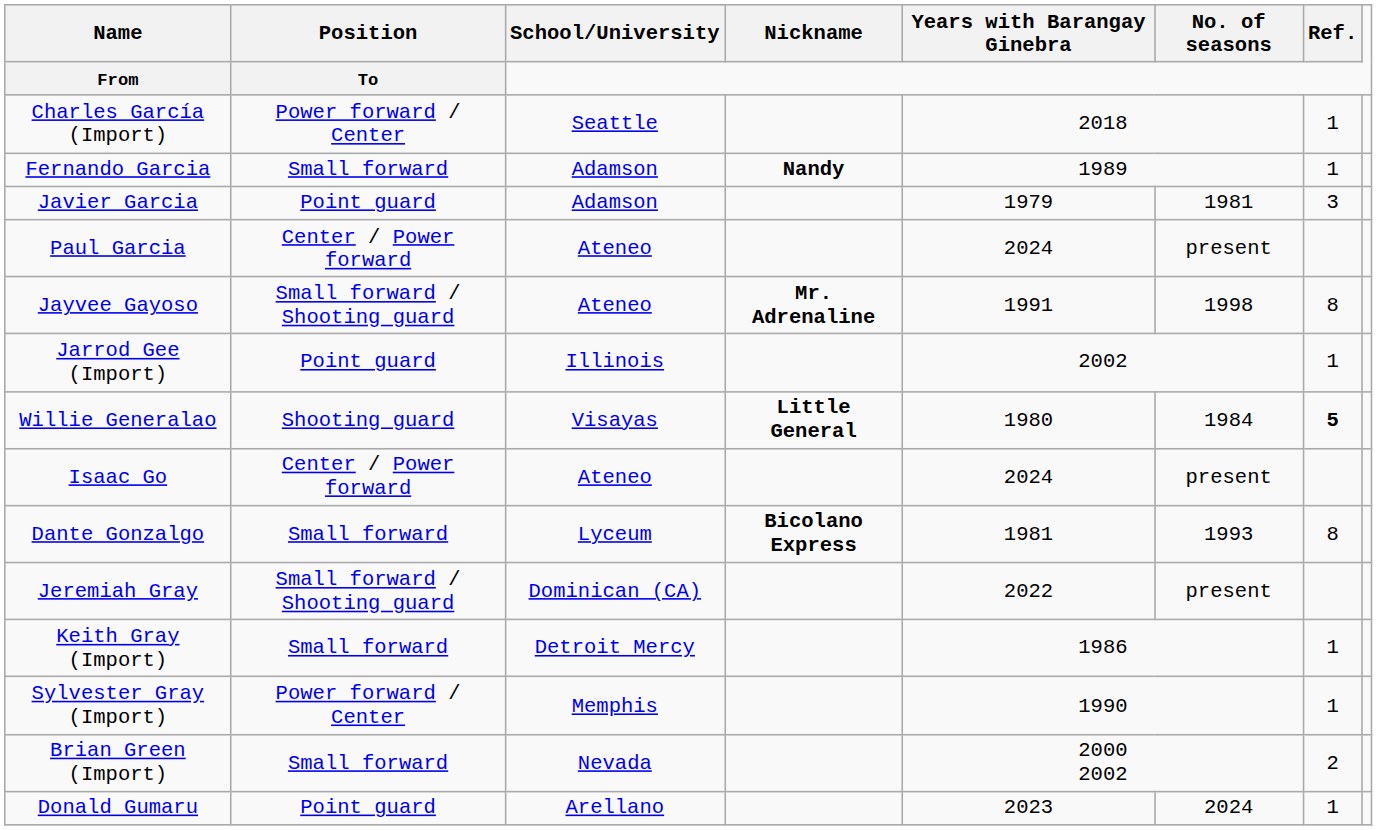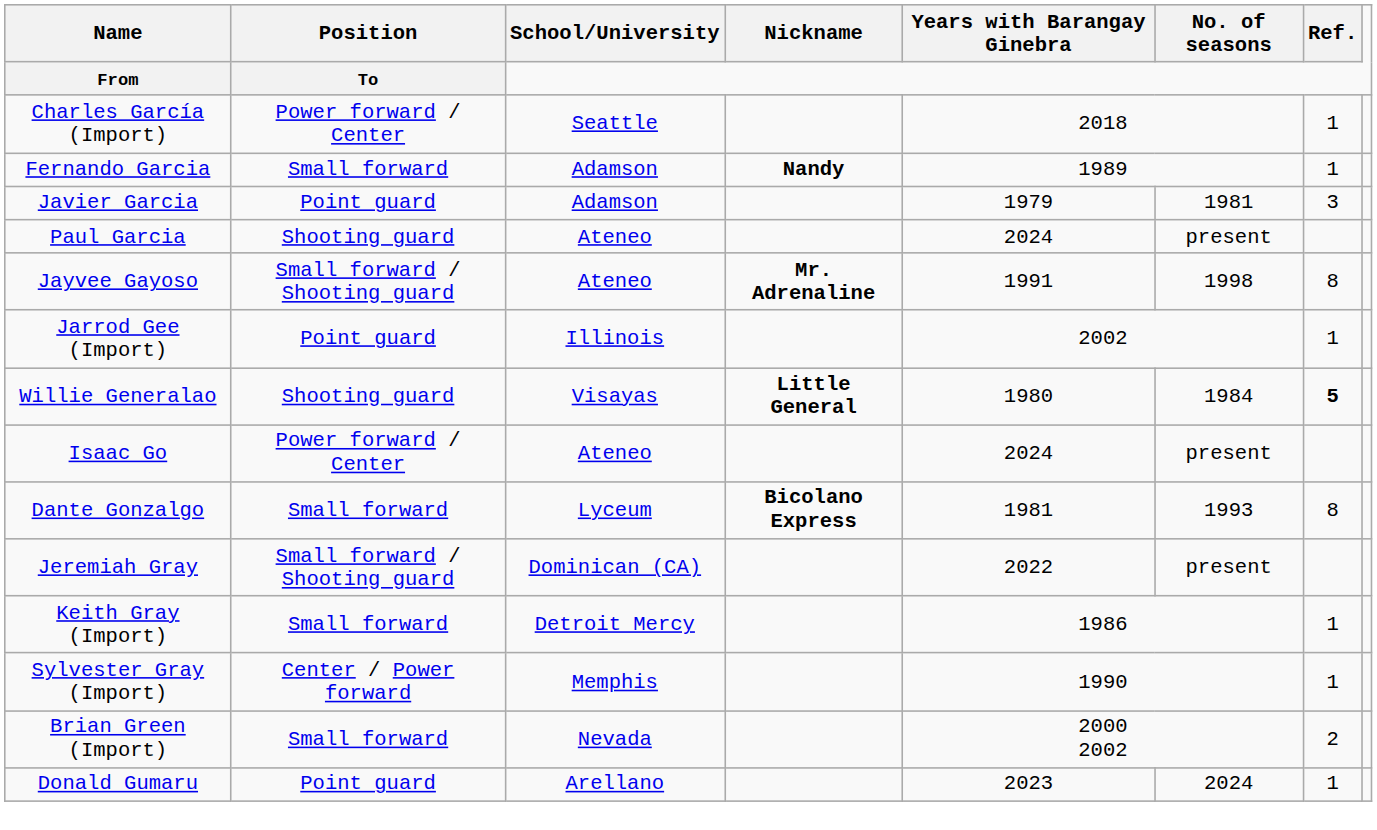(368, 248) Center / Power forward -> (368, 236) Shooting guard
(368, 477) Center / Power forward -> (368, 453) Power forward / Center
(368, 706) Power forward / Center -> (368, 682) Center / Power forward
